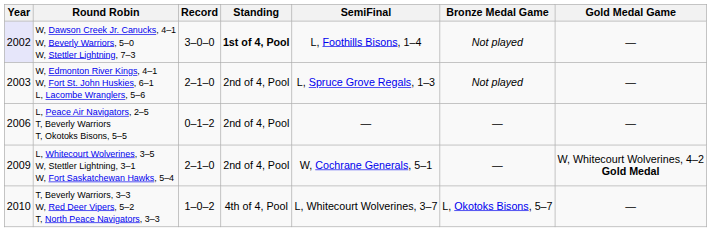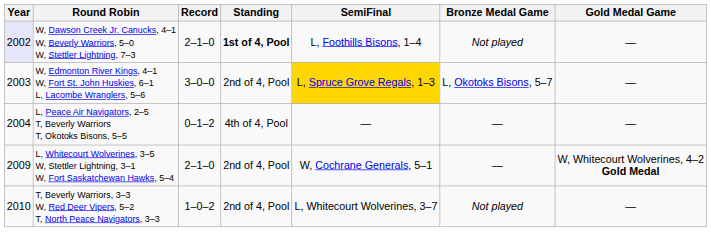(199, 42) 3–0–0 -> (199, 42) 2–1–0
(199, 83) 2–1–0 -> (199, 83) 3–0–0
(366, 83) no background -> (366, 83) gold background
(497, 83) Not played -> (497, 83) L, Okotoks Bisons, 5–7
(19, 124) 2006 -> (19, 124) 2004
(256, 124) 2nd of 4, Pool -> (256, 124) 4th of 4, Pool
(256, 206) 4th of 4, Pool -> (256, 206) 2nd of 4, Pool
(497, 206) L, Okotoks Bisons, 5–7 -> (497, 206) Not played
